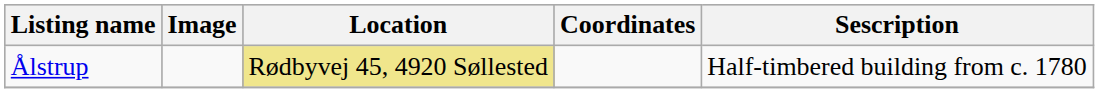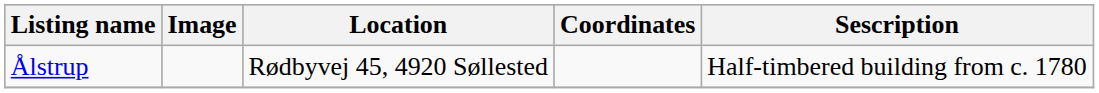(398, 66) khaki background -> (398, 66) no background
